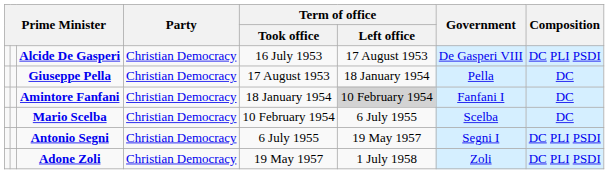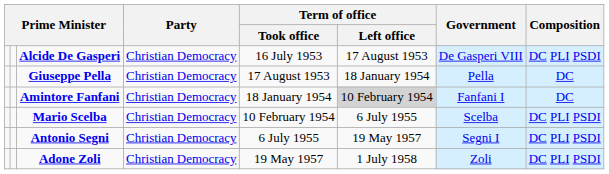(565, 117) DC -> (565, 117) DC PLI PSDI
